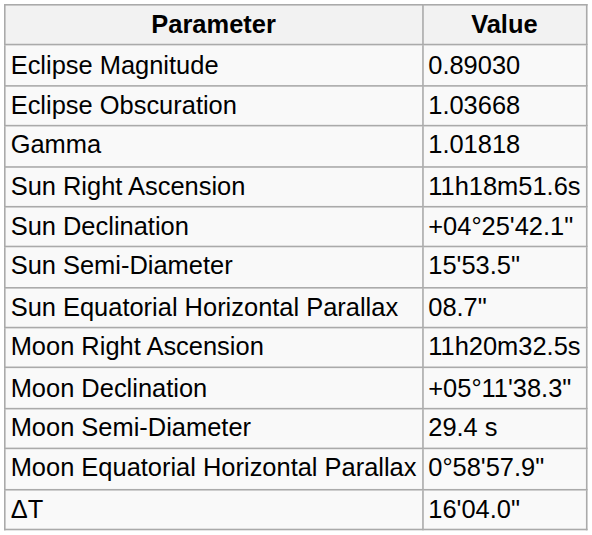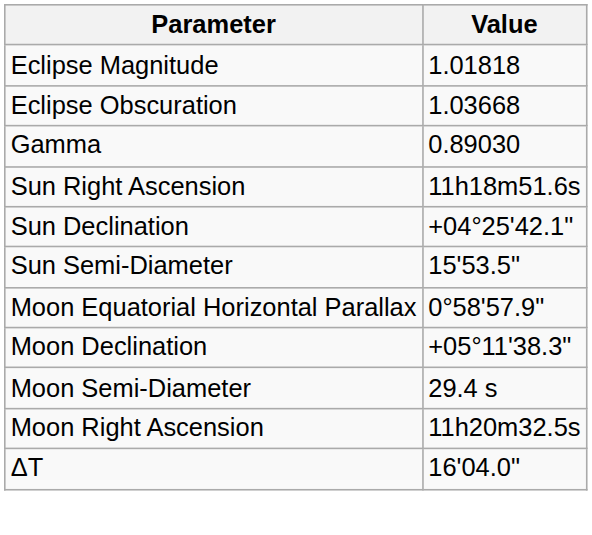(474, 65) 0.89030 -> (474, 65) 1.01818
(474, 145) 1.01818 -> (474, 145) 0.89030
- row: (204, 307)
rows swapped: (137, 347) <-> (214, 468)
